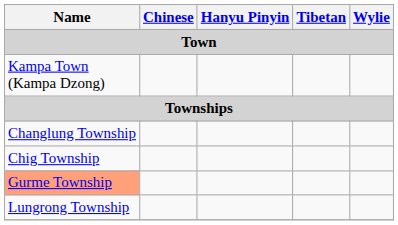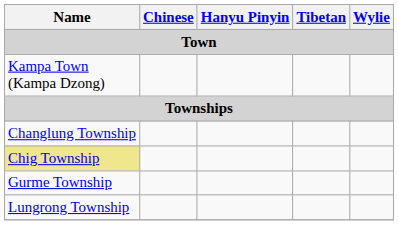(54, 158) no background -> (54, 158) khaki background
(60, 183) lightsalmon background -> (60, 183) no background
